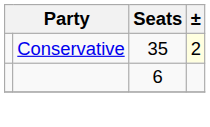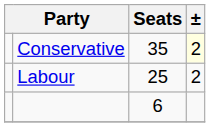+ row: (46, 77)
